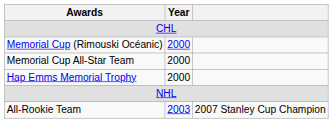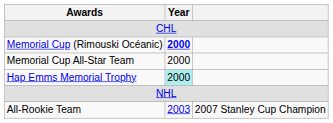(179, 45) normal -> (179, 45) bold
(179, 77) no background -> (179, 77) paleturquoise background
